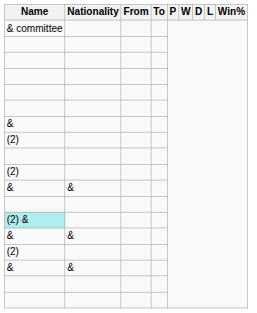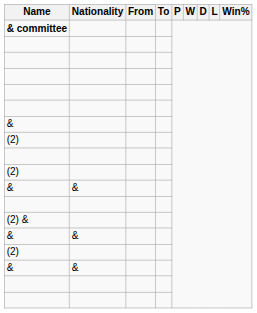(35, 28) normal -> (37, 28) bold
(18, 220) paleturquoise background -> (18, 220) no background
